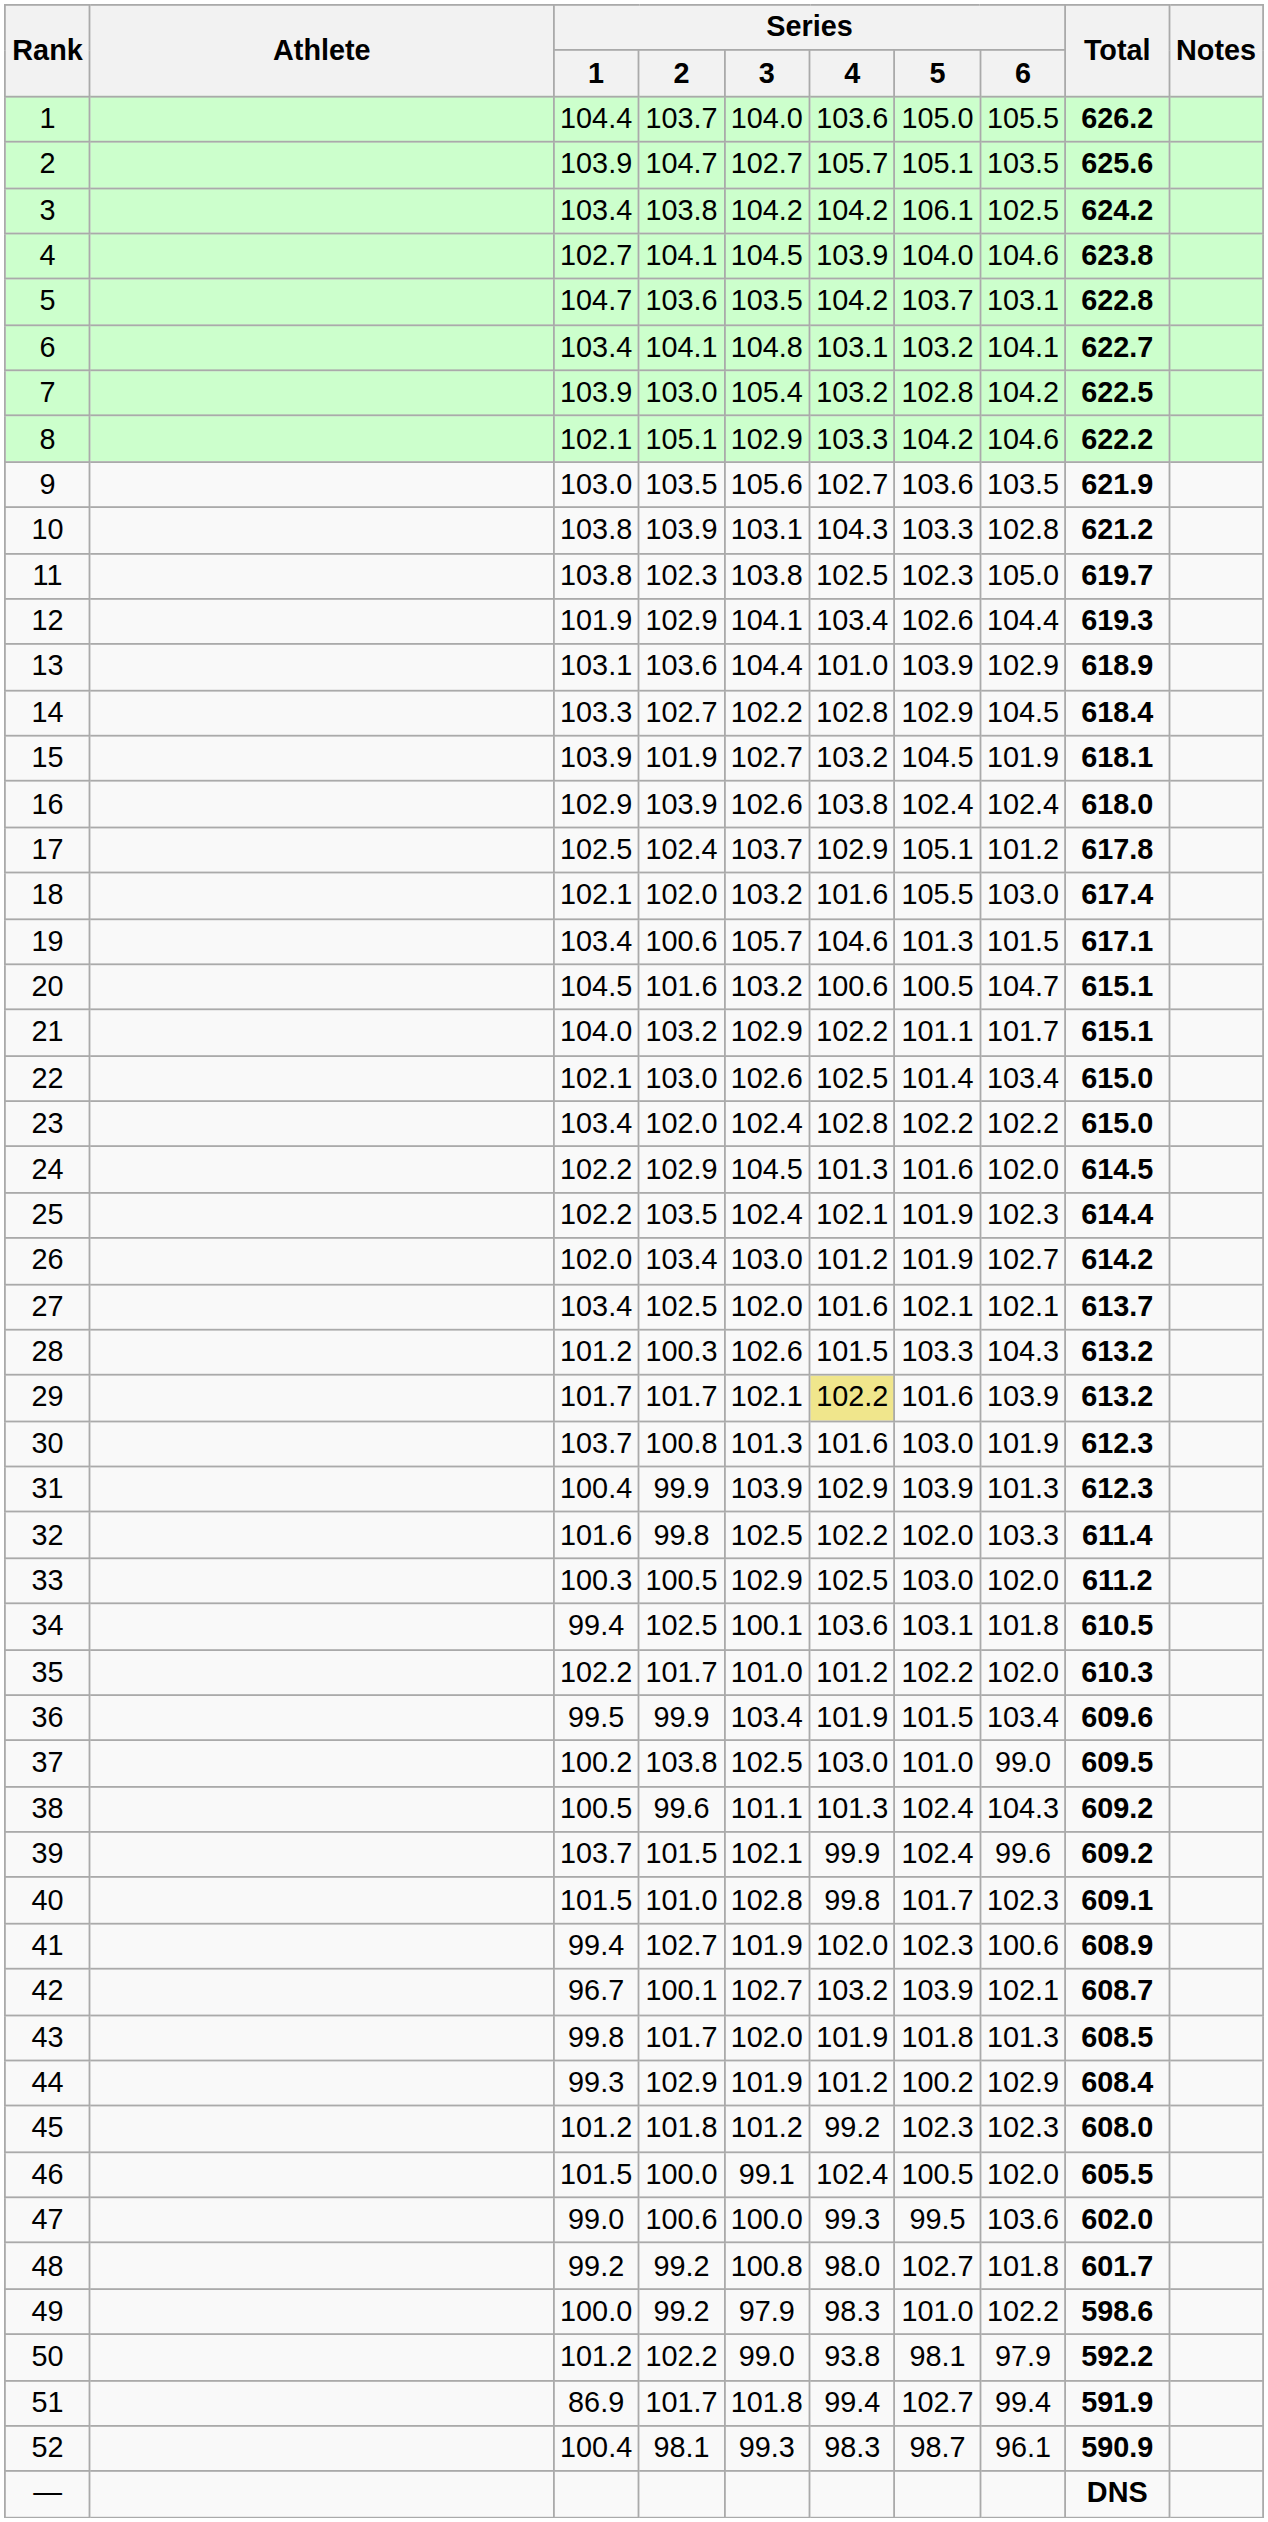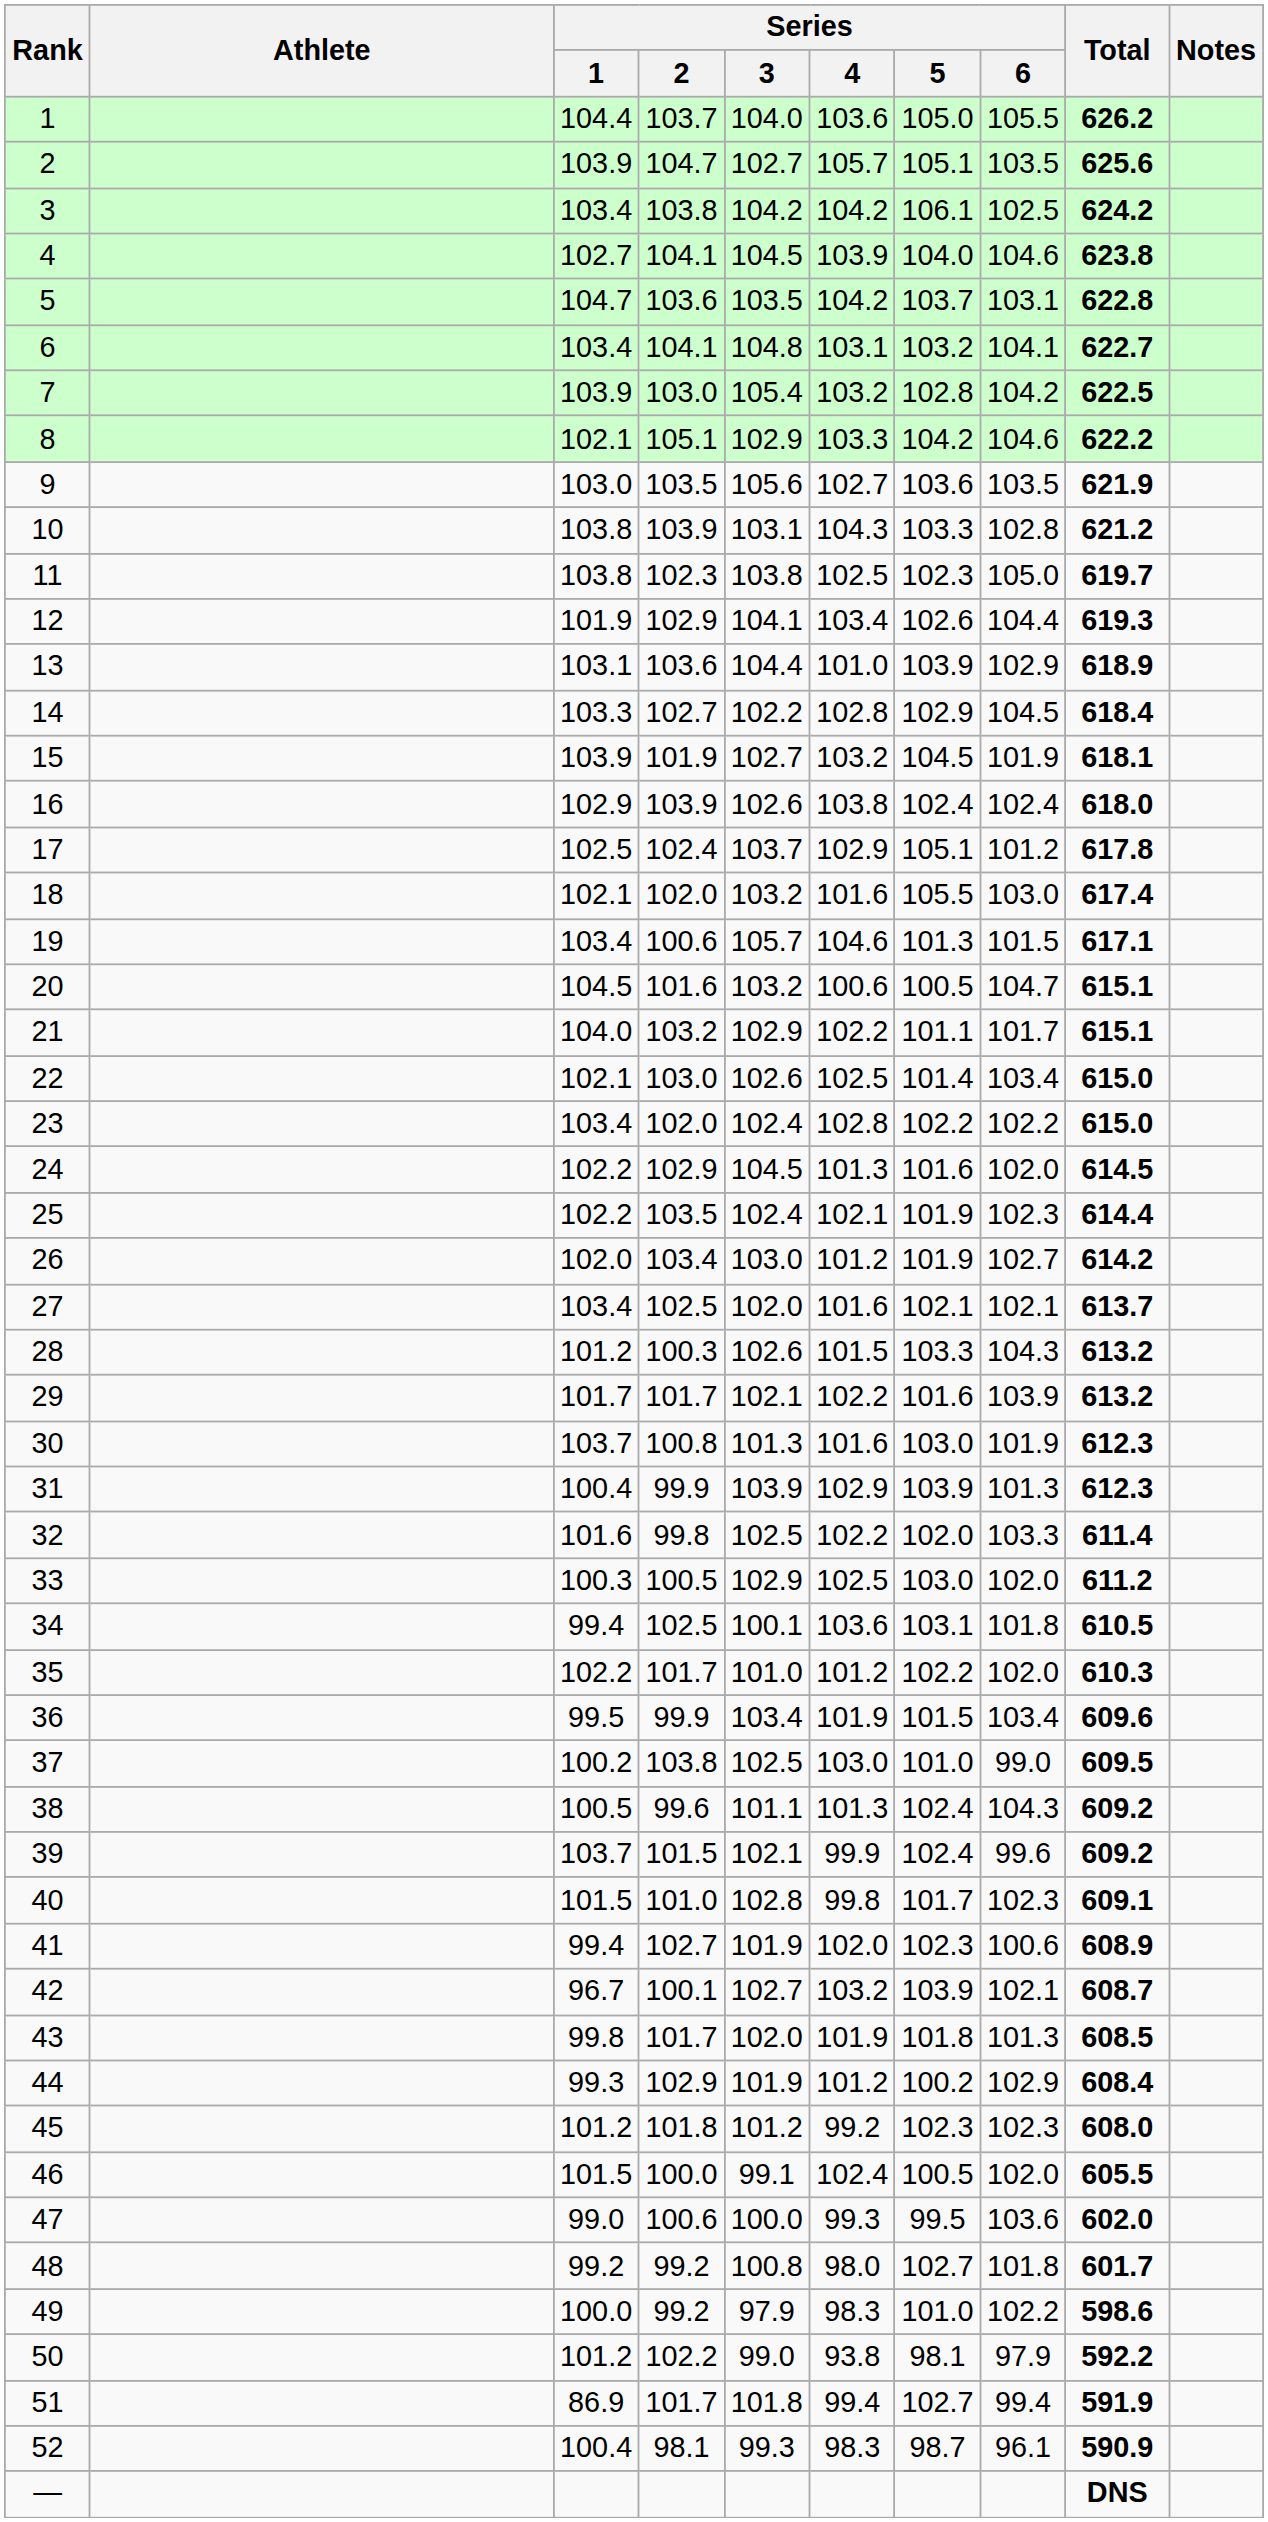(852, 1397) khaki background -> (852, 1397) no background
